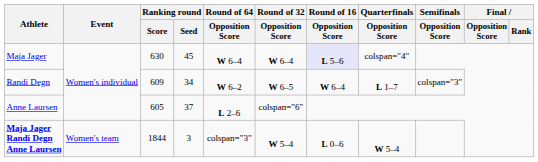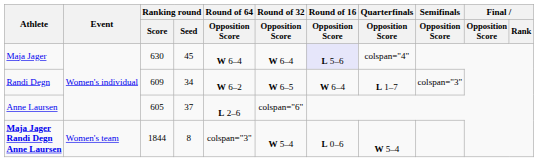(189, 139) 3 -> (189, 139) 8
